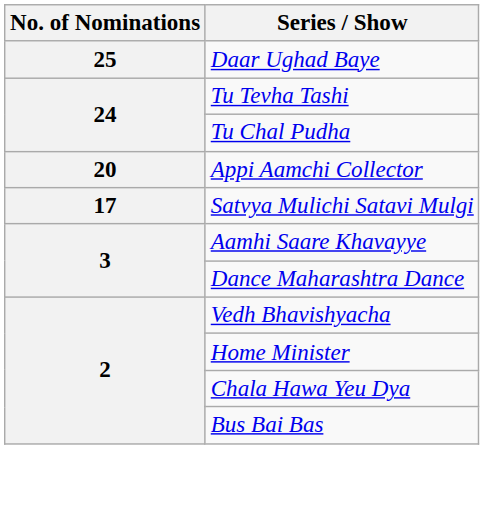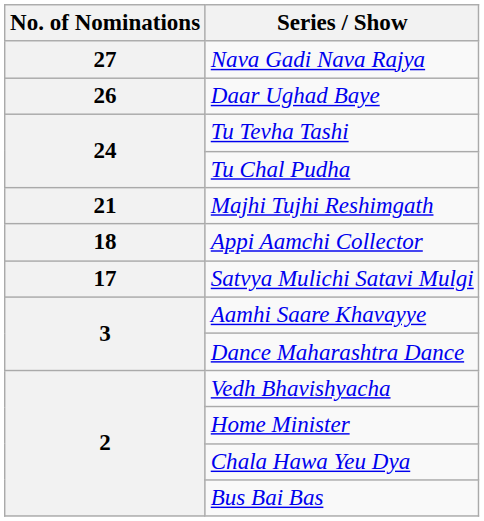+ row: (318, 59)
(105, 59) 25 -> (105, 95) 26
+ row: (322, 205)
(105, 168) 20 -> (105, 242) 18
